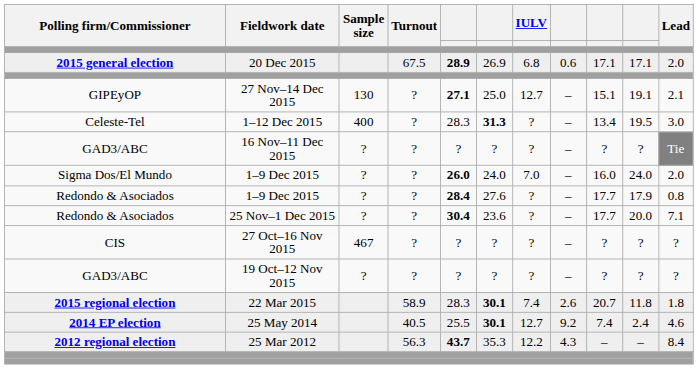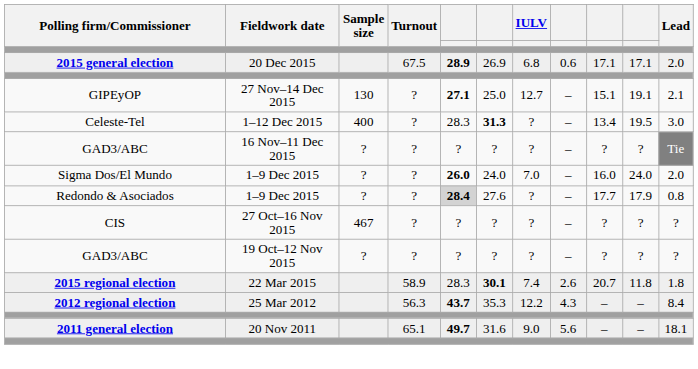(458, 195) no background -> (458, 195) lightgrey background
- row: (115, 215)
- row: (115, 322)
+ row: (115, 328)
